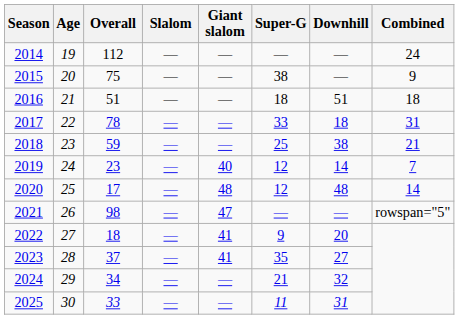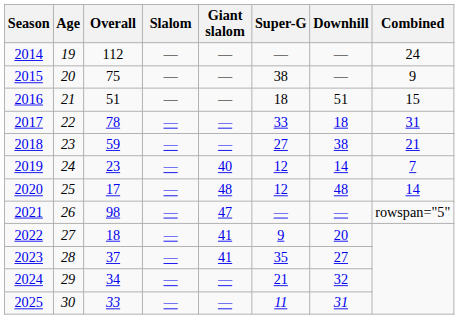(413, 99) 18 -> (413, 99) 15
(281, 144) 25 -> (281, 144) 27
